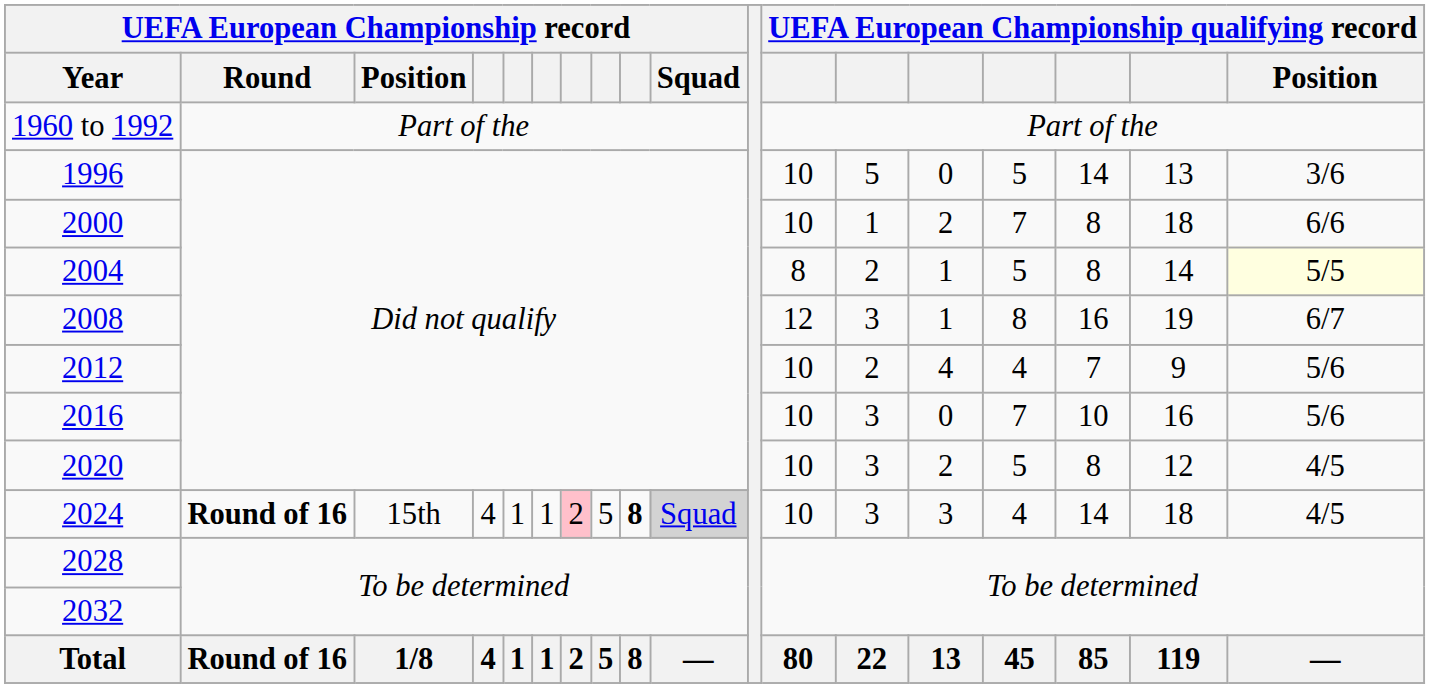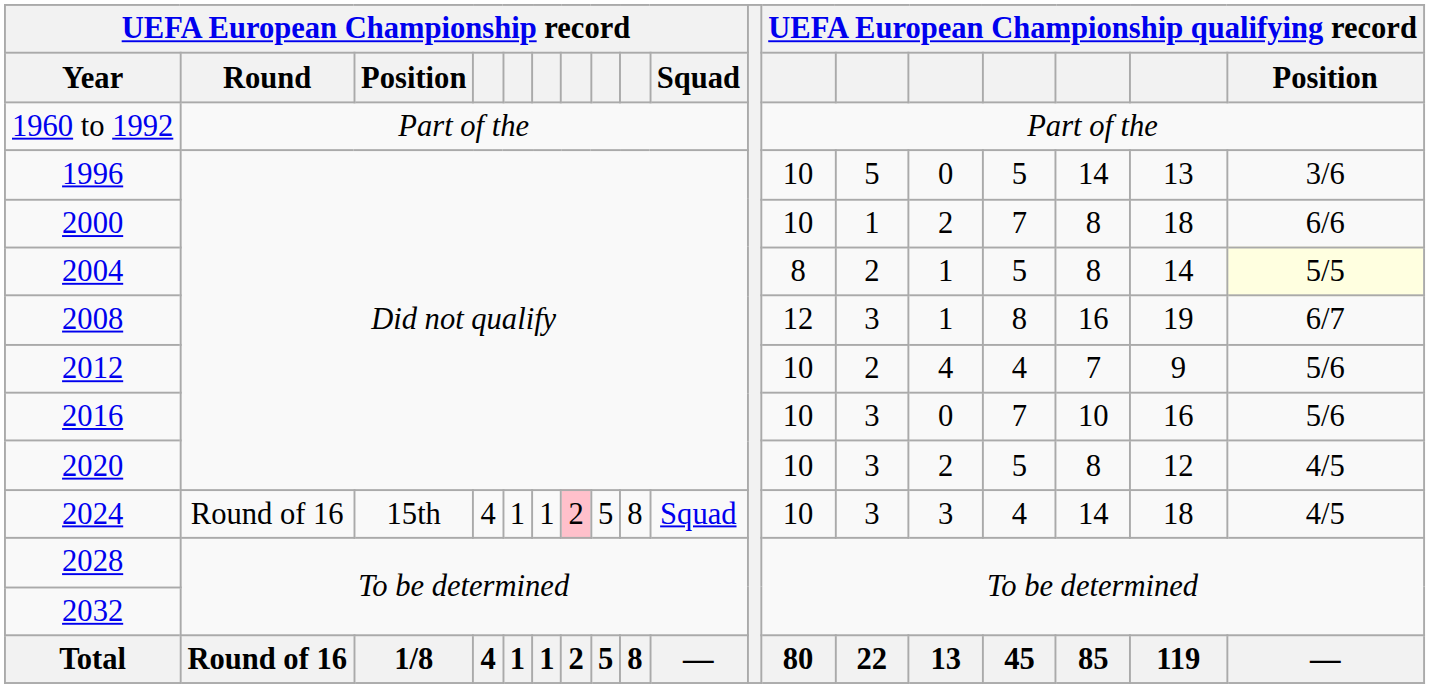(267, 513) bold -> (267, 513) normal
(635, 513) bold -> (635, 513) normal
(698, 513) lightgrey background -> (698, 513) no background
